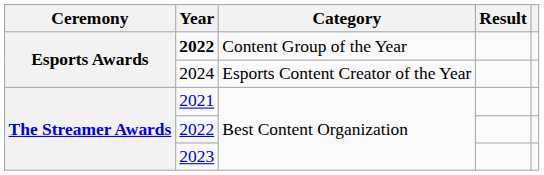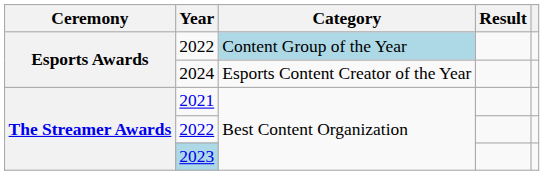(197, 45) bold -> (197, 45) normal
(315, 45) no background -> (315, 45) lightblue background
(197, 156) no background -> (197, 156) lightblue background
